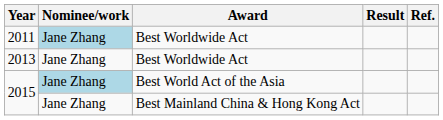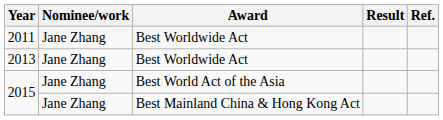(74, 37) lightblue background -> (74, 37) no background
(74, 81) lightblue background -> (74, 81) no background
